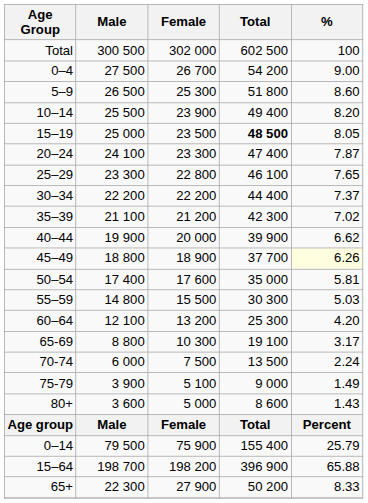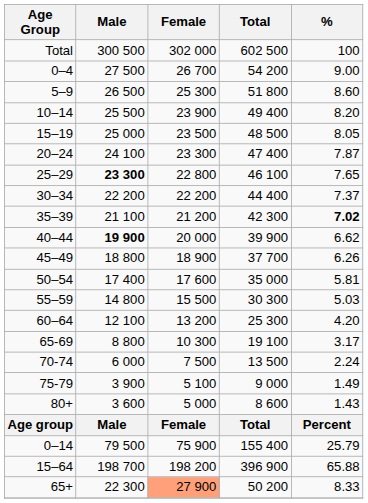(268, 133) bold -> (268, 133) normal
(125, 175) normal -> (125, 175) bold
(347, 216) normal -> (347, 216) bold
(125, 237) normal -> (125, 237) bold
(347, 258) lightyellow background -> (347, 258) no background
(196, 487) no background -> (196, 487) lightsalmon background
